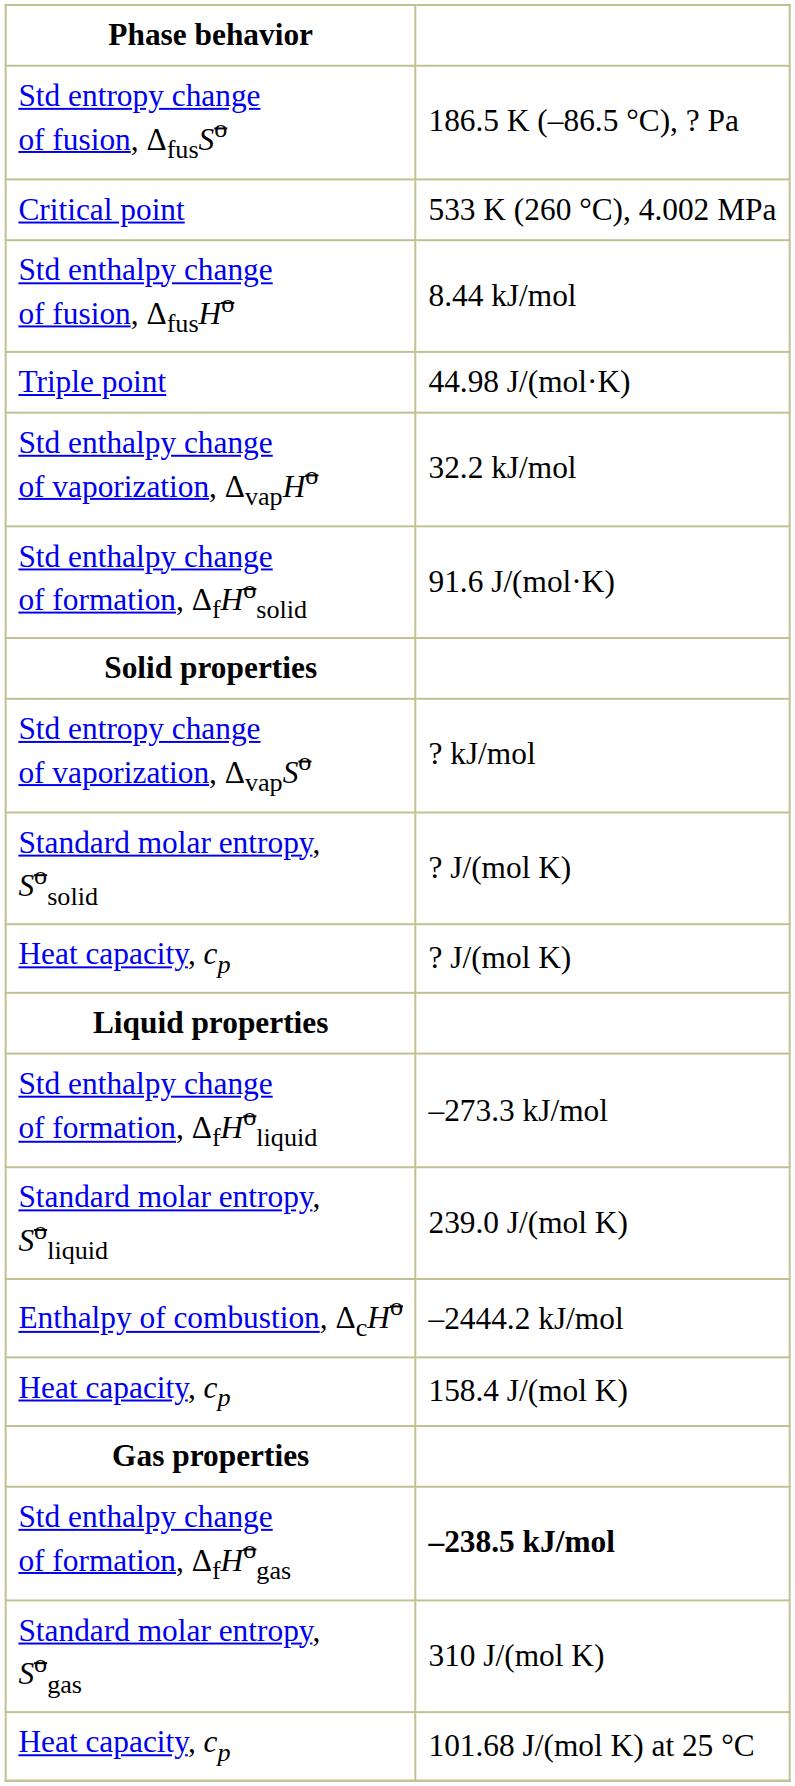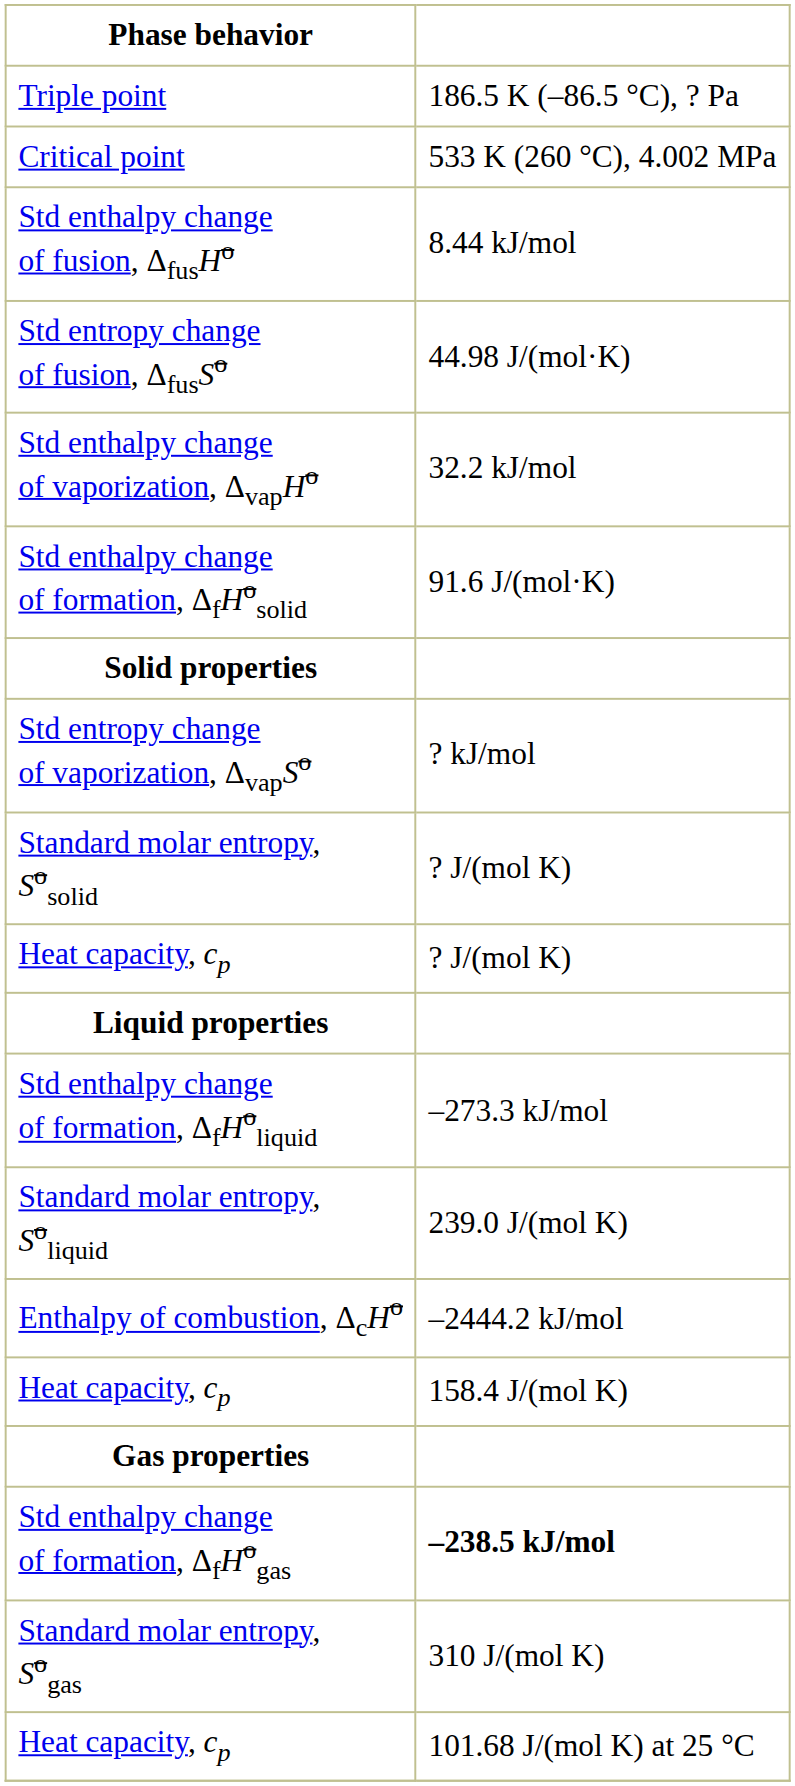(139, 121) Std entropy change of fusion, ΔfusSo -> (92, 95) Triple point
(92, 381) Triple point -> (139, 355) Std entropy change of fusion, ΔfusSo
